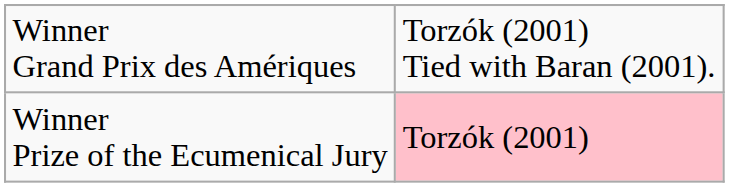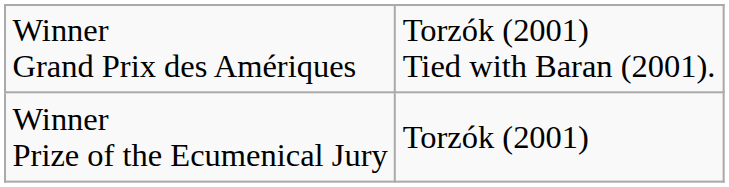(496, 136) pink background -> (496, 136) no background
